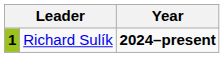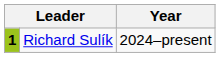(168, 40) bold -> (166, 40) normal
